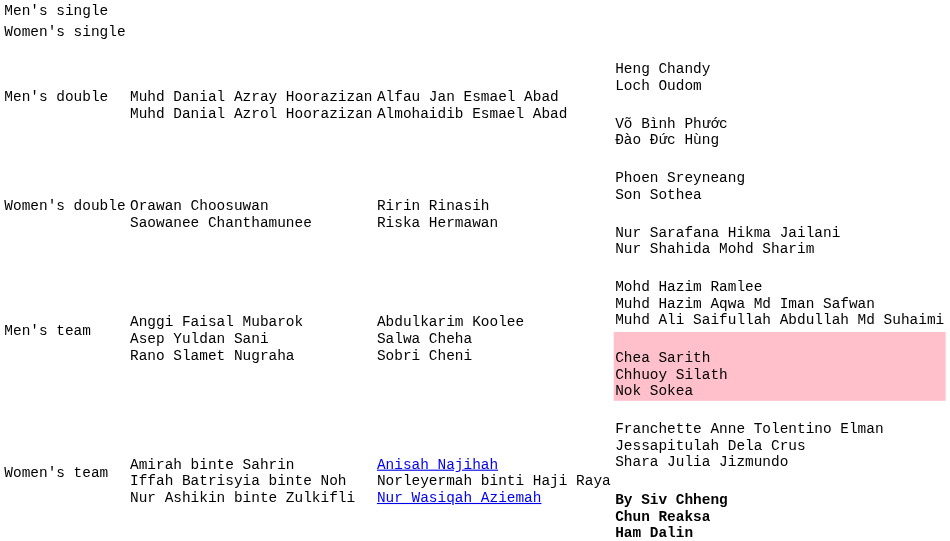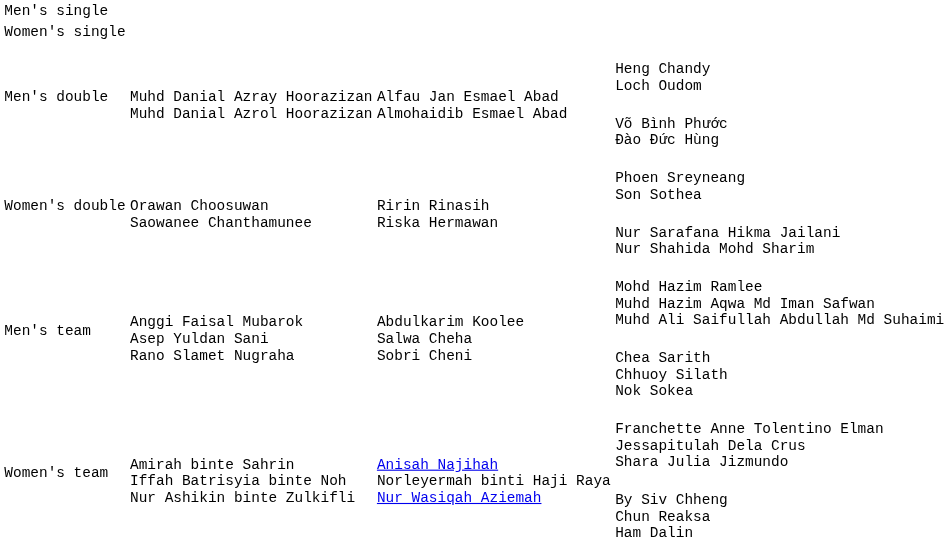(671, 375) pink background -> (671, 375) no background
(671, 517) bold -> (671, 517) normal
